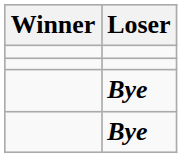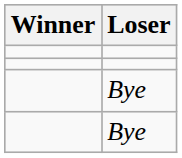(127, 90) bold -> (127, 90) normal
(127, 131) bold -> (127, 131) normal
